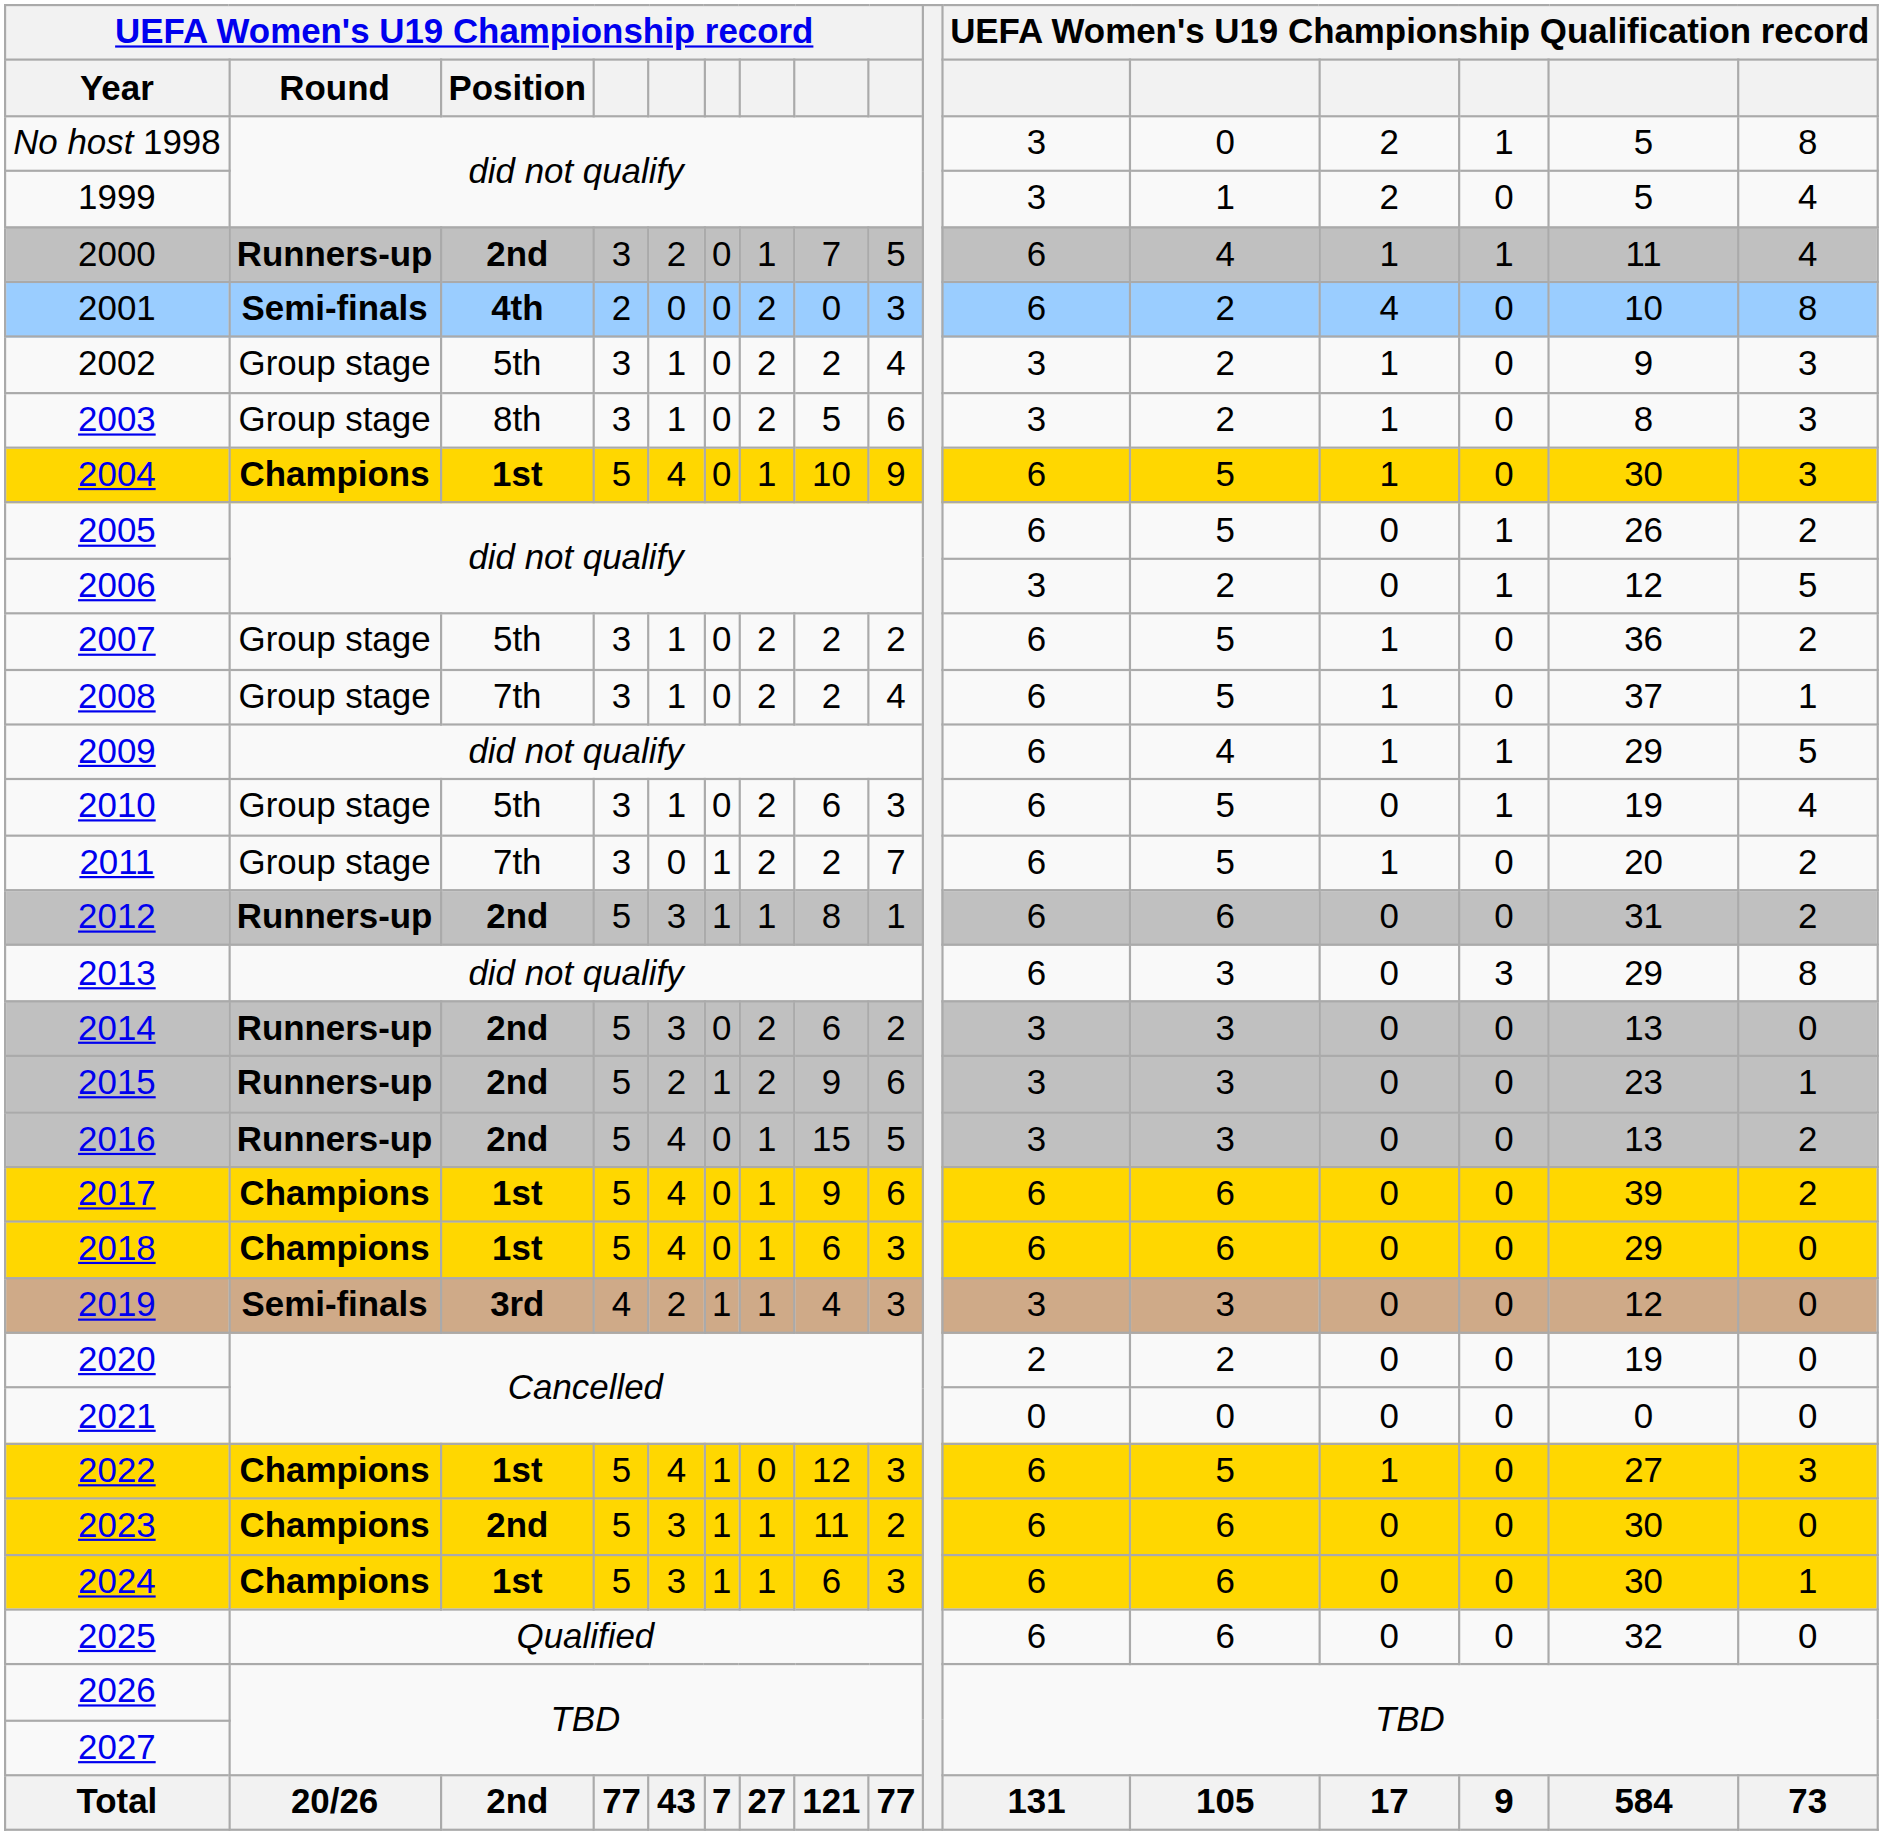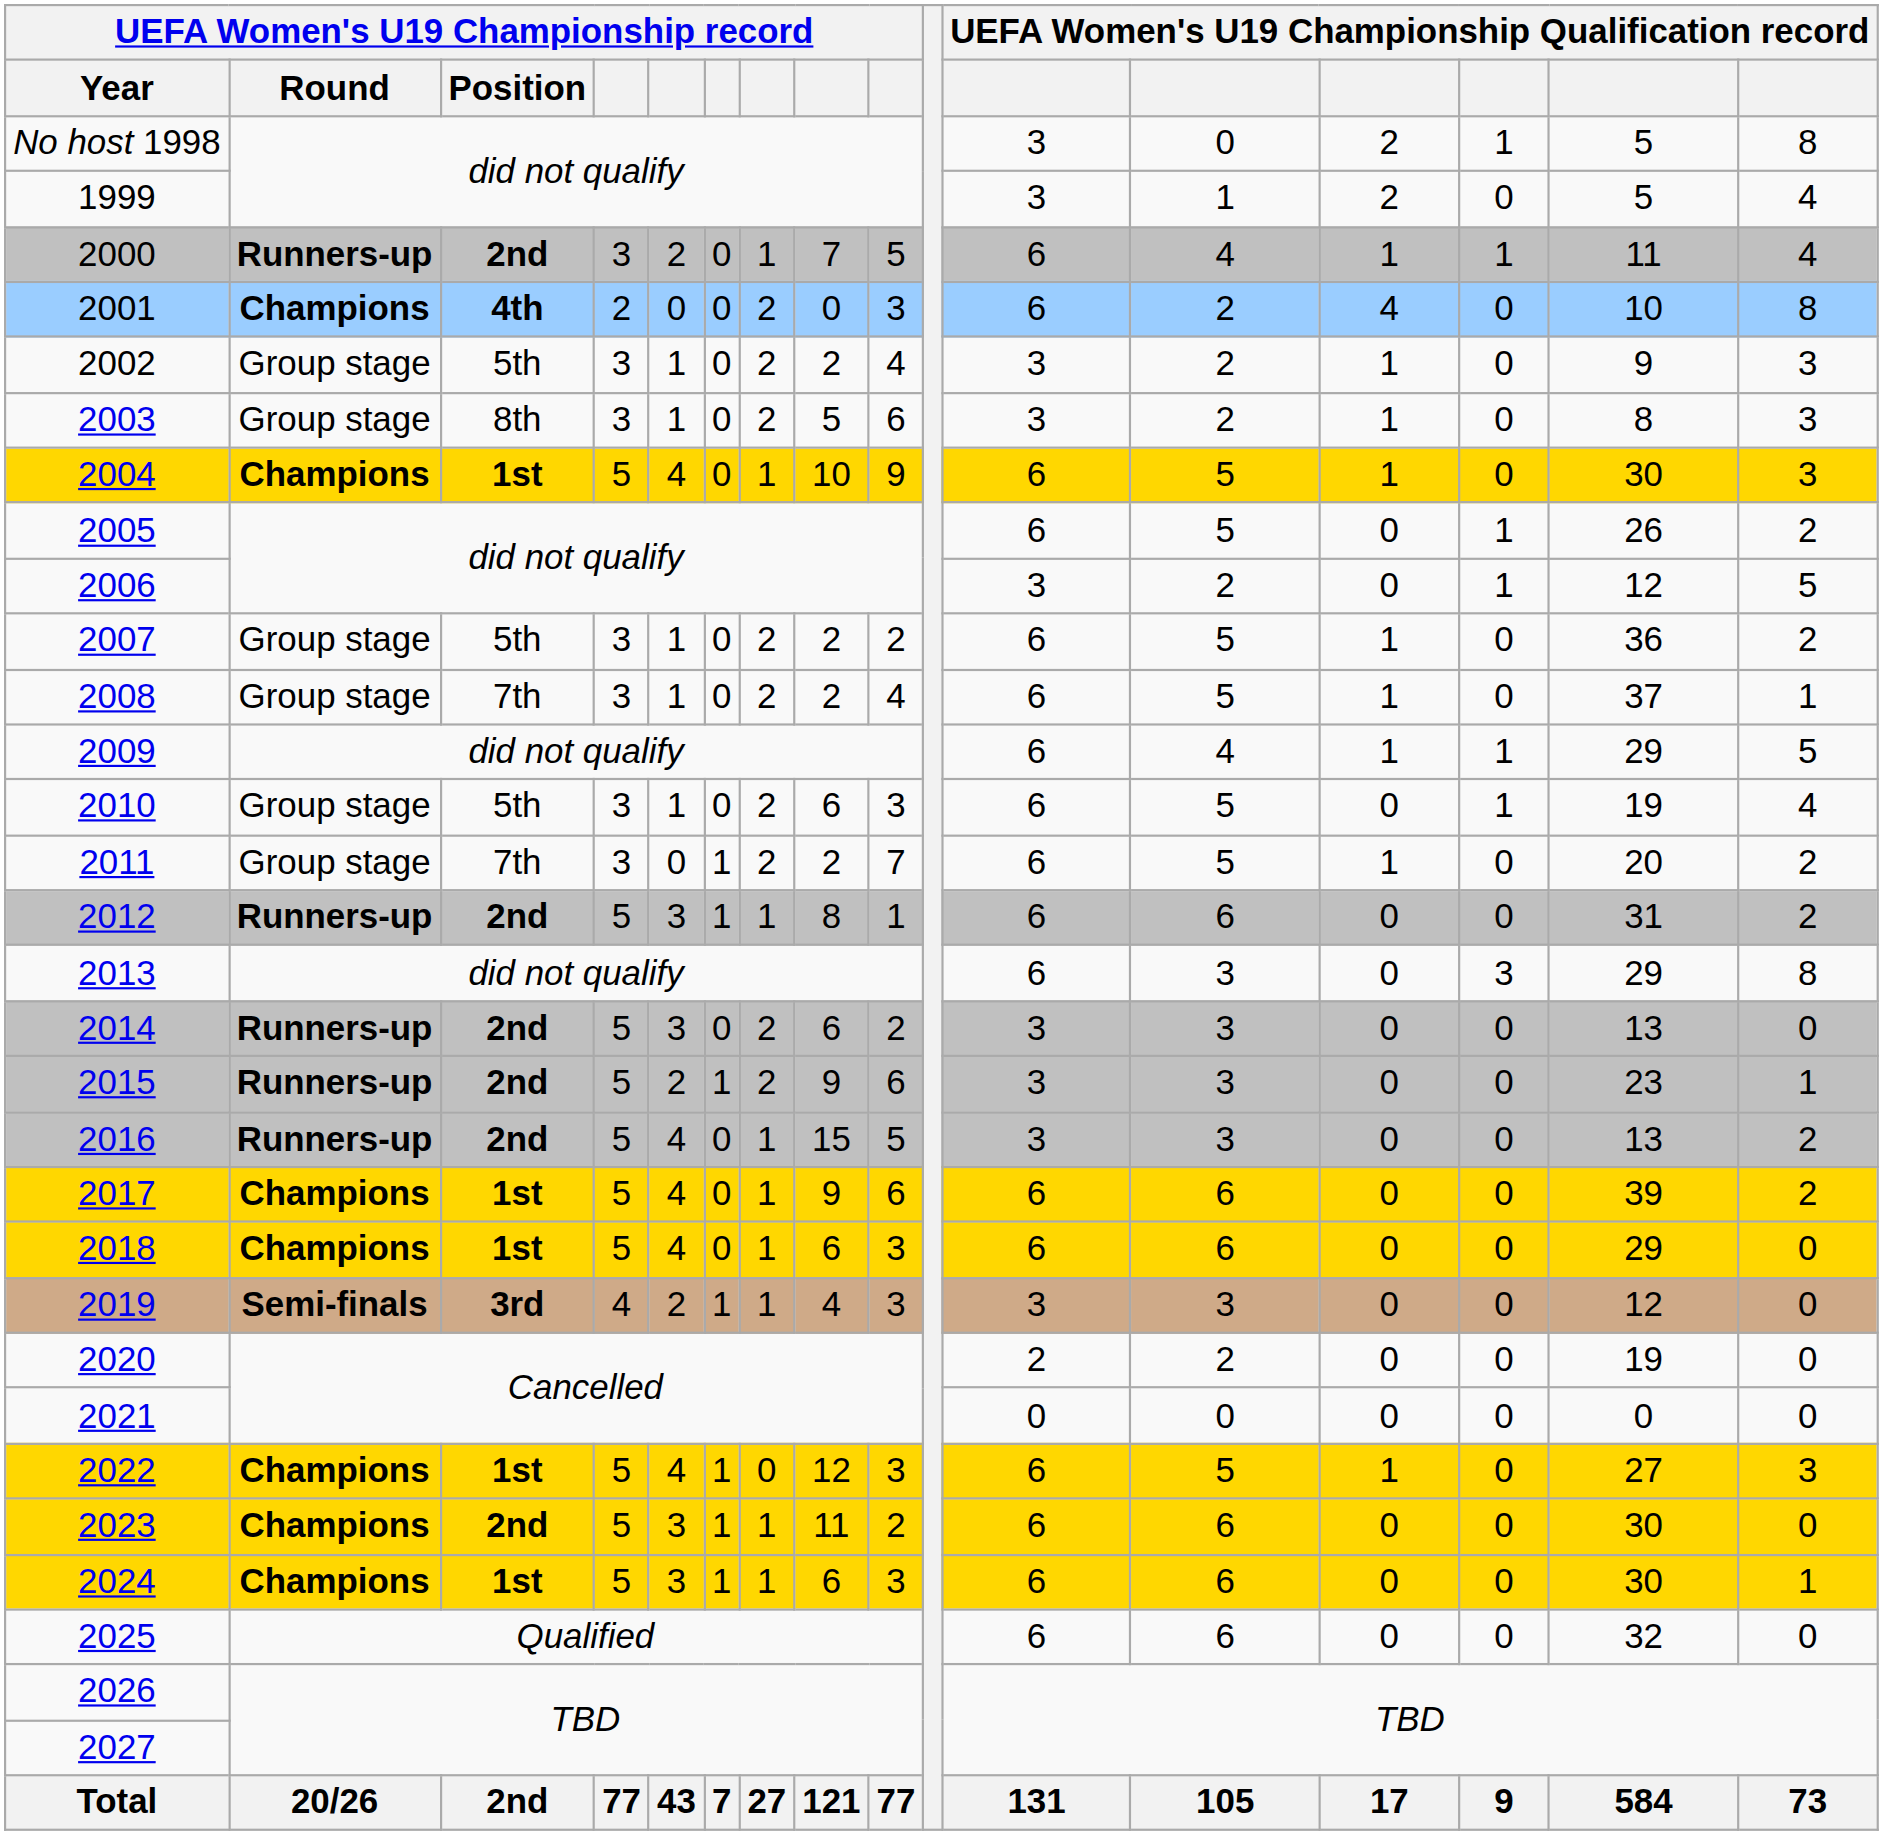(335, 308) Semi-finals -> (335, 308) Champions
